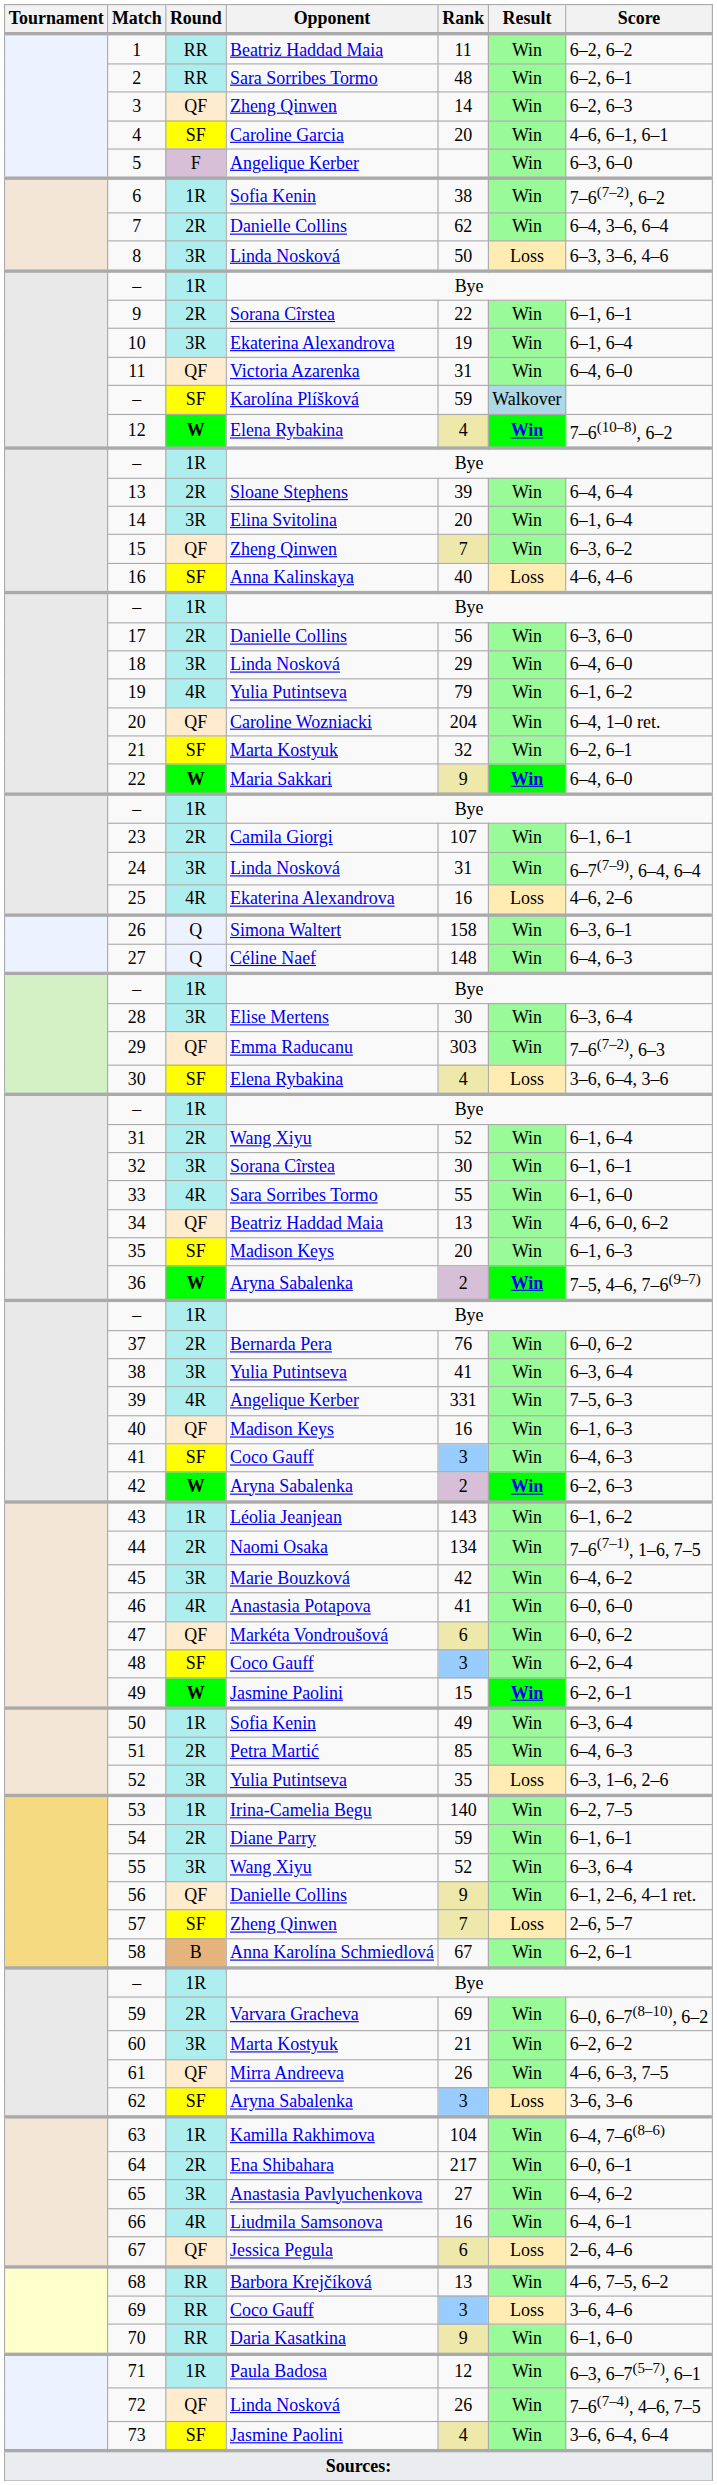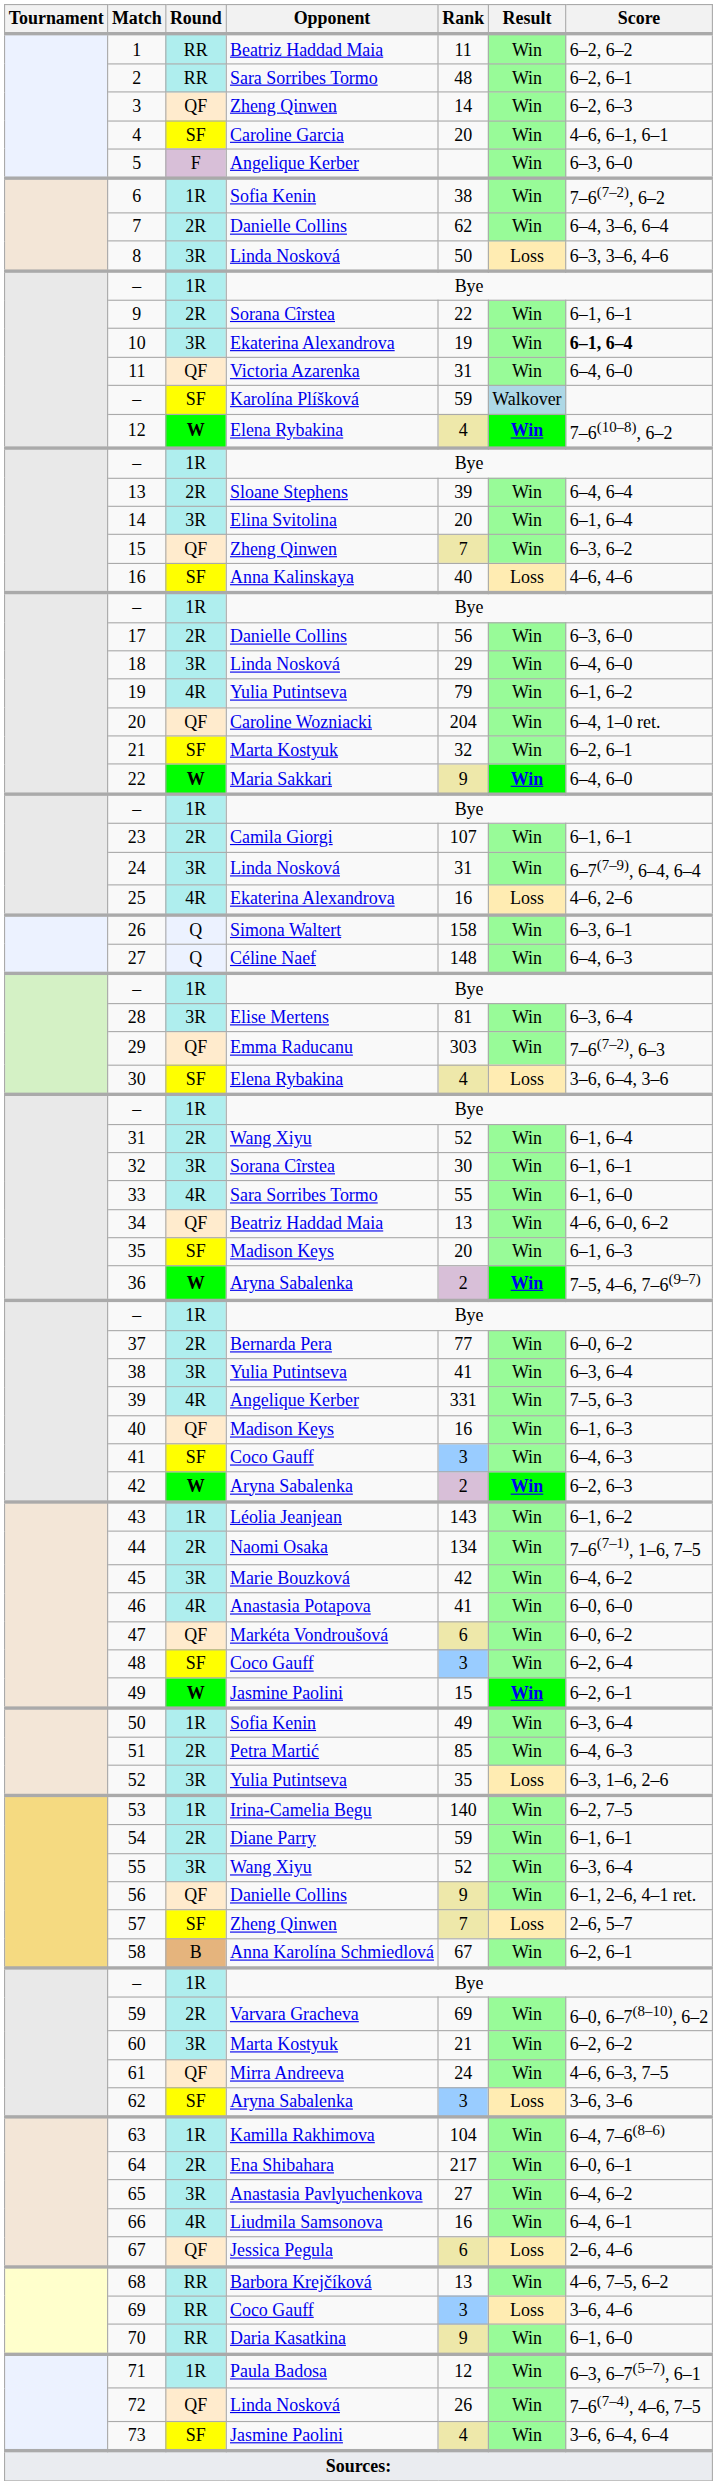(601, 342) normal -> (601, 342) bold
(463, 1017) 30 -> (463, 1017) 81
(463, 1344) 76 -> (463, 1344) 77
(463, 2073) 26 -> (463, 2073) 24
